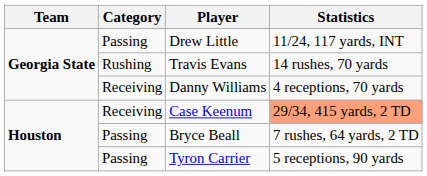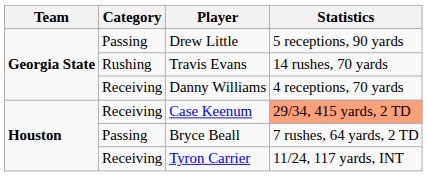(338, 40) 11/24, 117 yards, INT -> (338, 40) 5 receptions, 90 yards
(125, 158) Passing -> (132, 158) Receiving
(338, 158) 5 receptions, 90 yards -> (338, 158) 11/24, 117 yards, INT
